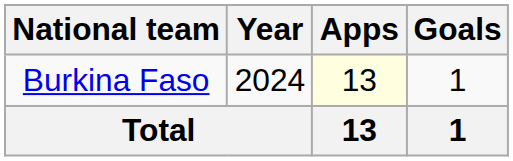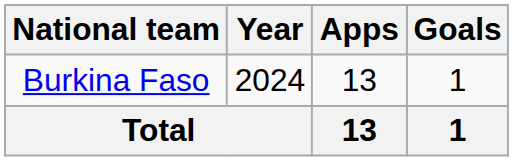(359, 79) lightyellow background -> (359, 79) no background
